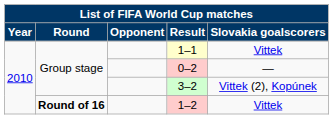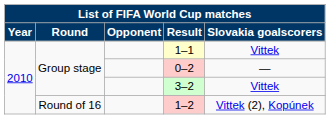(268, 87) Vittek (2), Kopúnek -> (265, 87) Vittek
(71, 105) bold -> (70, 105) normal
(268, 105) Vittek -> (265, 105) Vittek (2), Kopúnek
